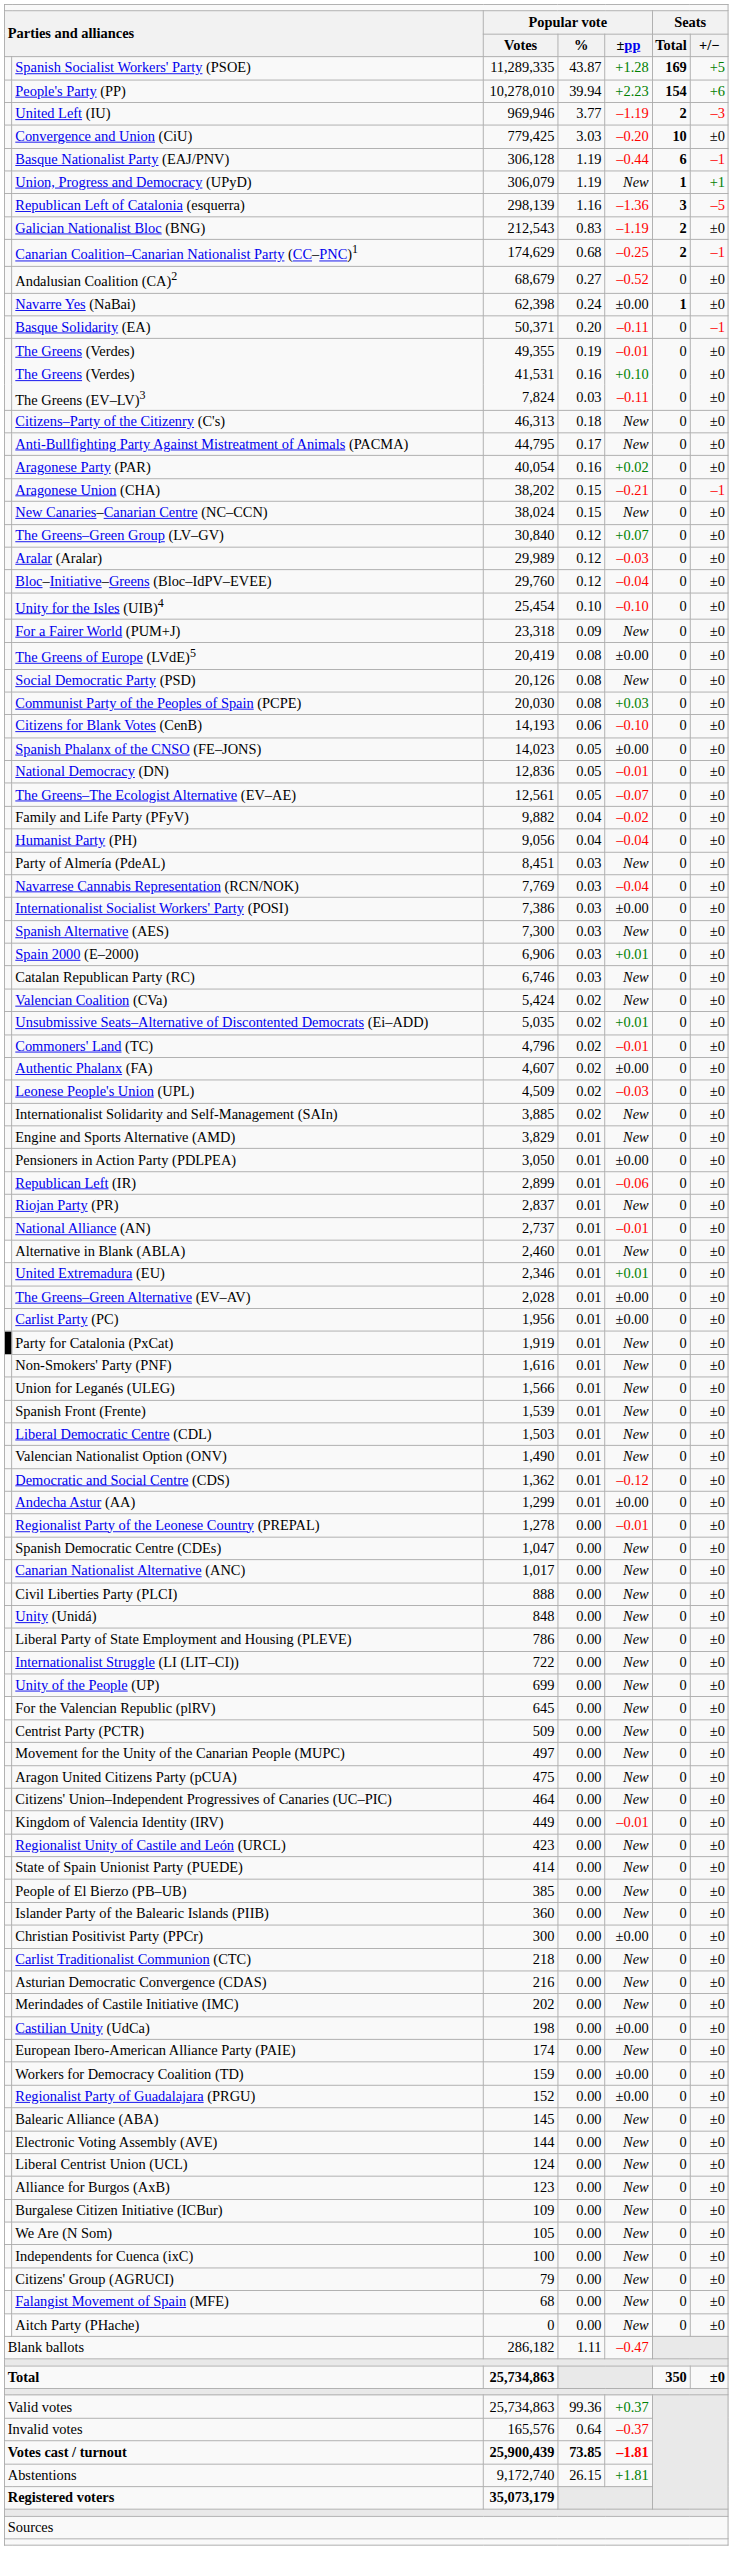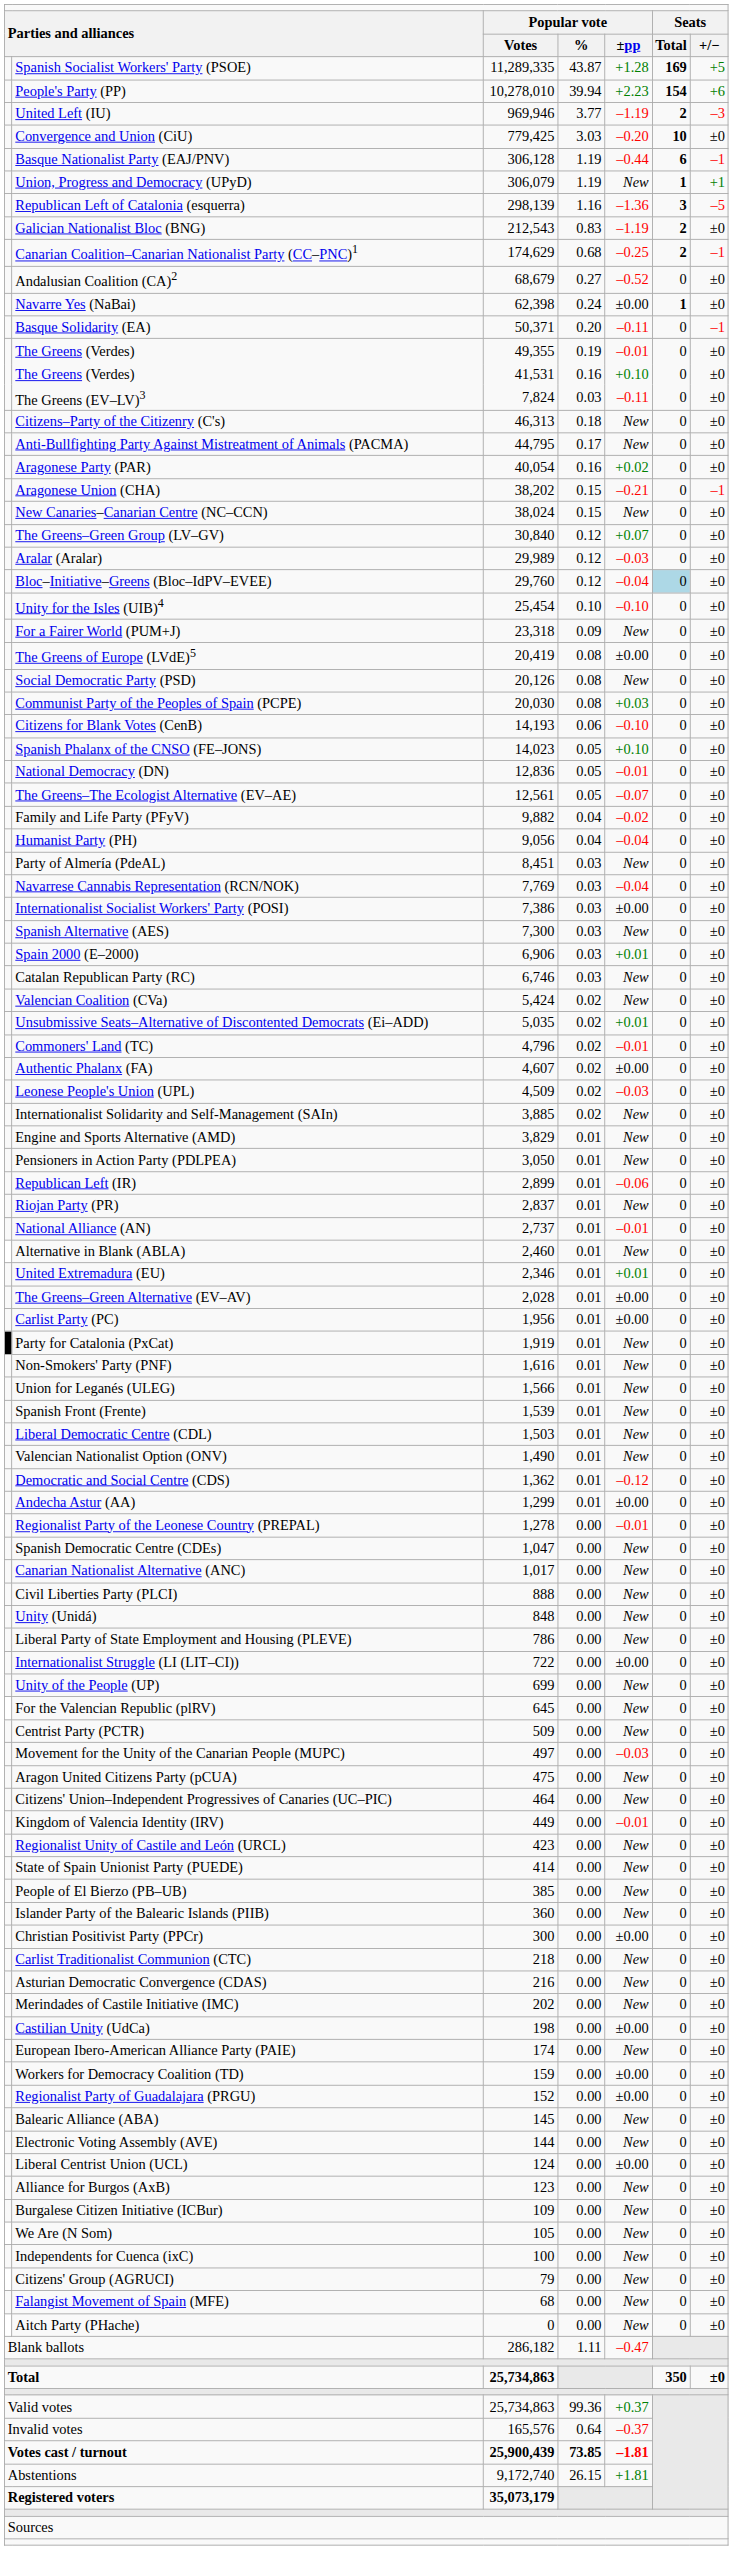(683, 581) no background -> (683, 581) lightblue background
(632, 749) ±0.00 -> (632, 749) +0.10
(632, 1160) ±0.00 -> (636, 1160) New
(636, 1662) New -> (632, 1662) ±0.00
(636, 1753) New -> (632, 1753) –0.03
(636, 2165) New -> (632, 2165) ±0.00
